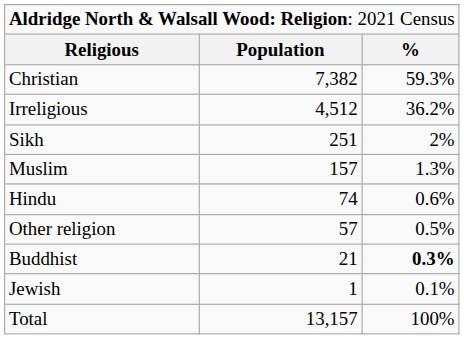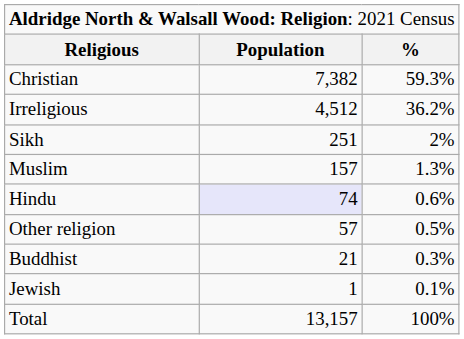(348, 199) no background -> (348, 199) lavender background
(433, 259) bold -> (435, 259) normal
